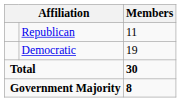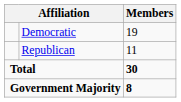rows swapped: (49, 50) <-> (48, 32)
